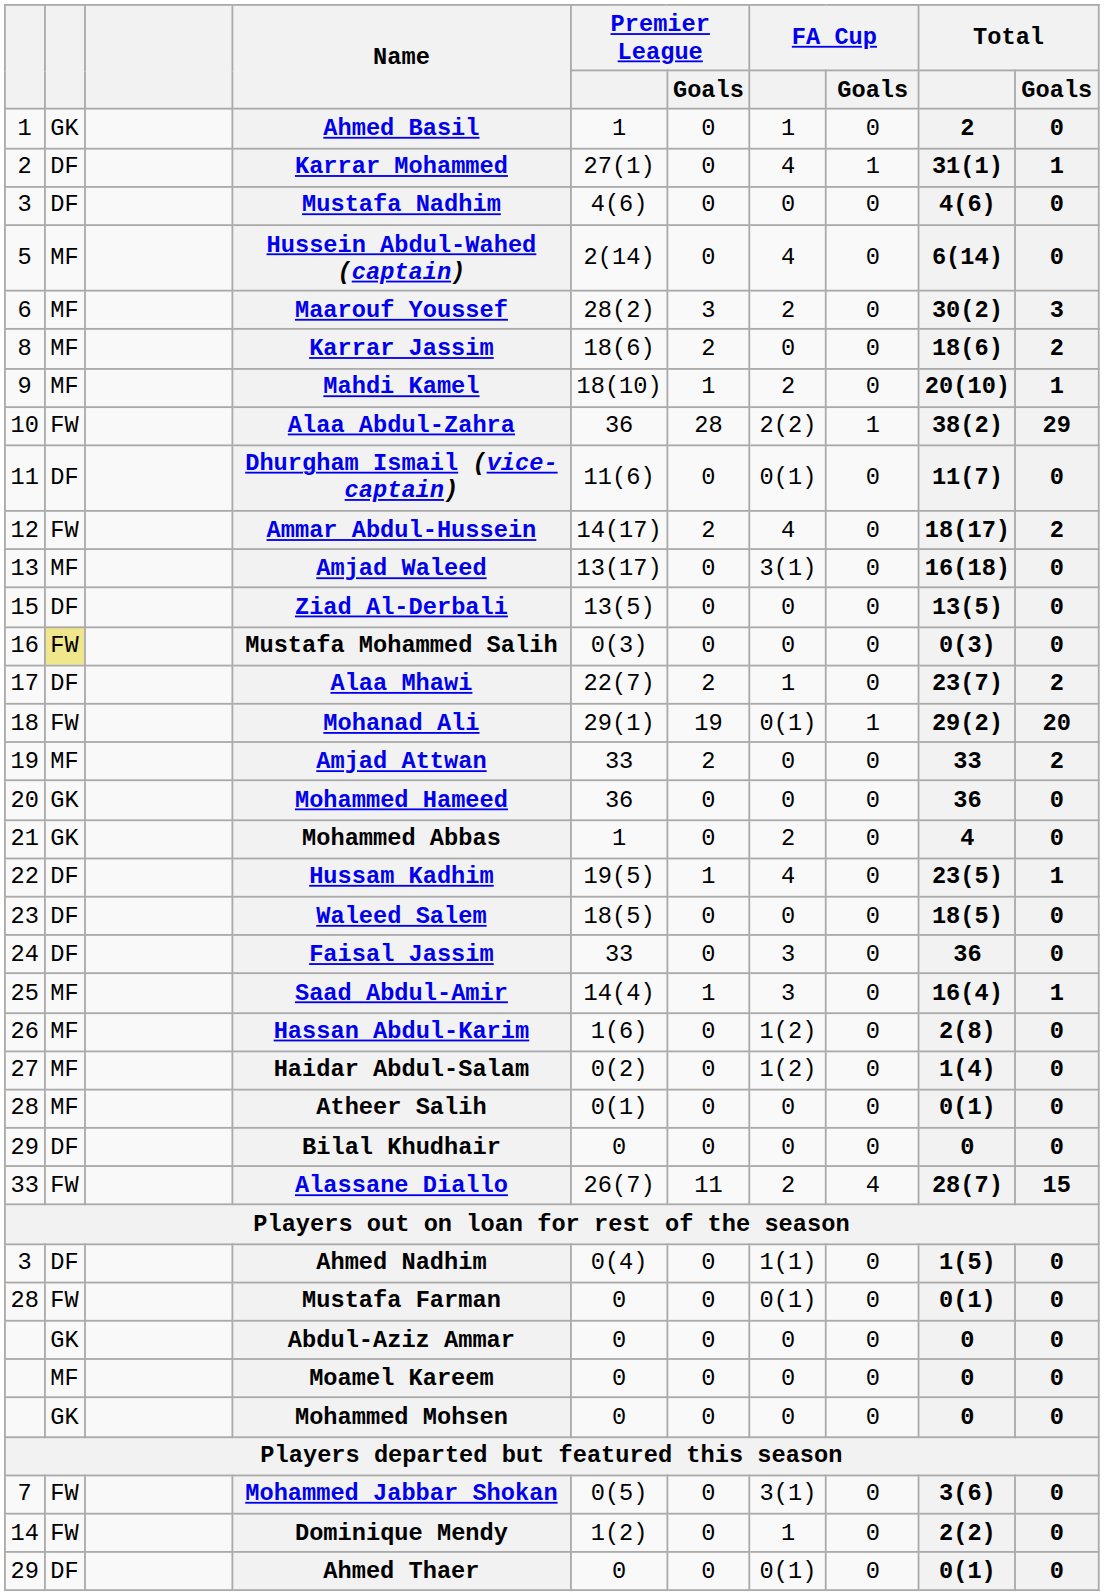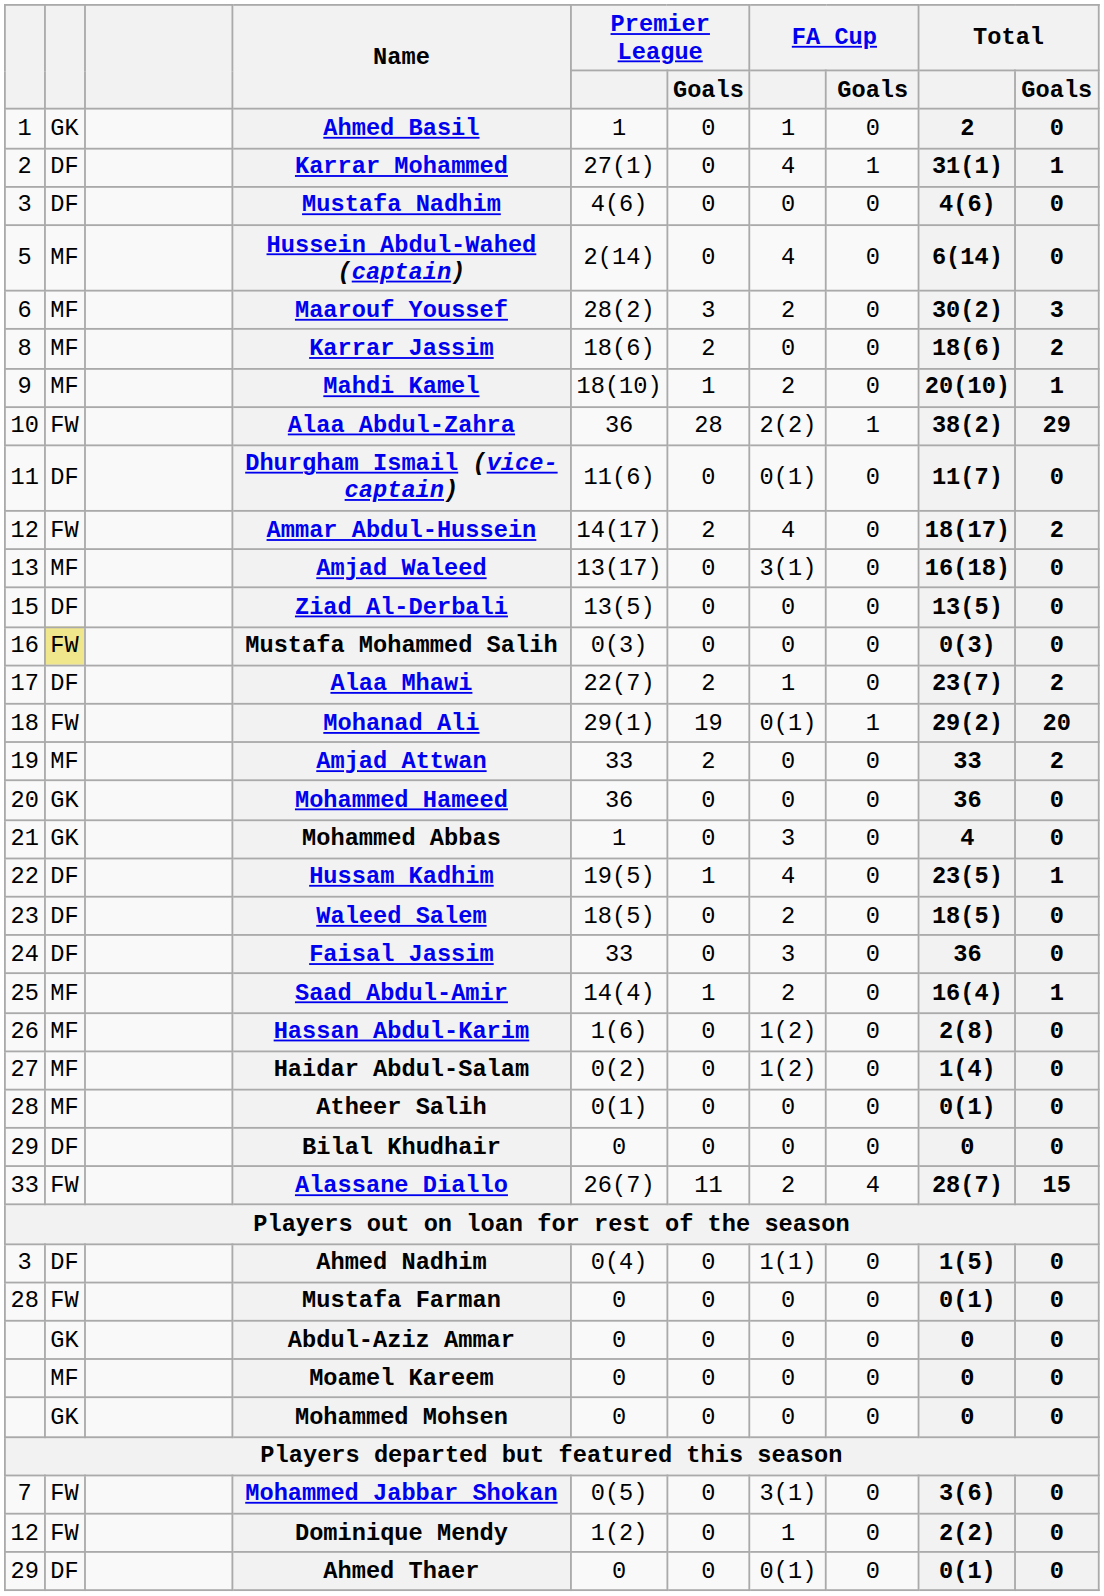(788, 839) 2 -> (788, 839) 3
(788, 916) 0 -> (788, 916) 2
(788, 993) 3 -> (788, 993) 2
(788, 1301) 0(1) -> (788, 1301) 0
(25, 1533) 14 -> (25, 1533) 12
